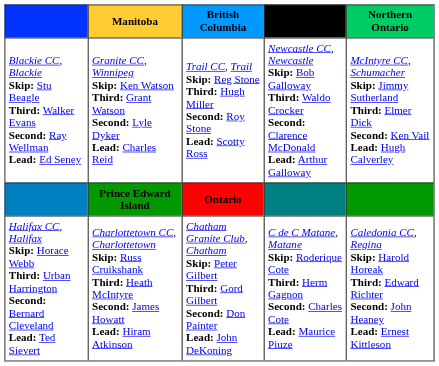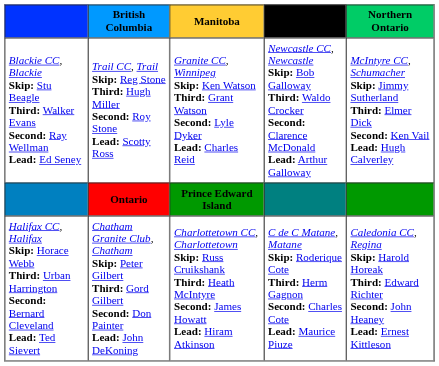columns swapped: (223, 21) <-> (135, 21)
